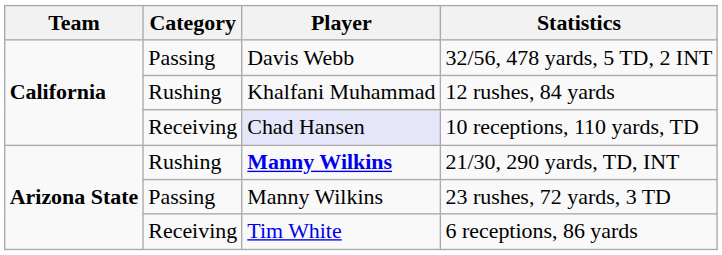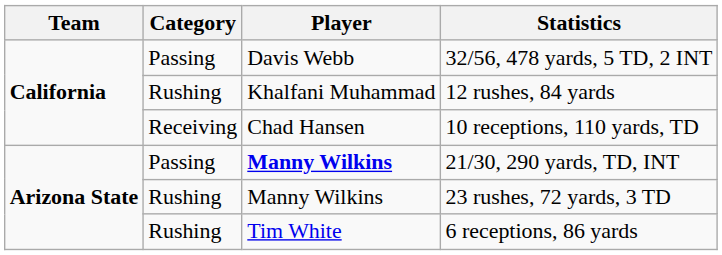(306, 127) lavender background -> (306, 127) no background
(185, 161) Rushing -> (182, 161) Passing
(182, 196) Passing -> (185, 196) Rushing
(193, 231) Receiving -> (185, 231) Rushing
